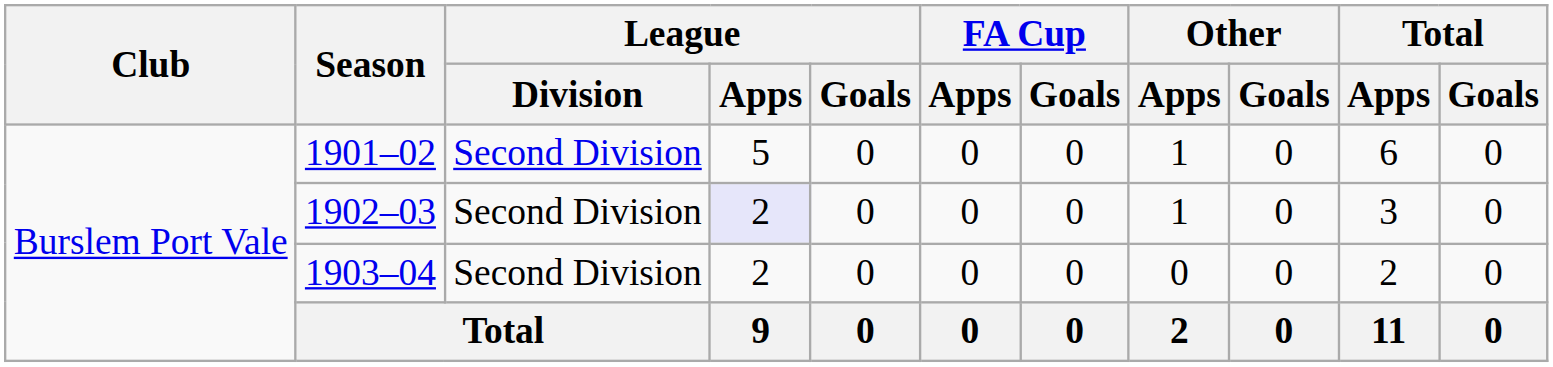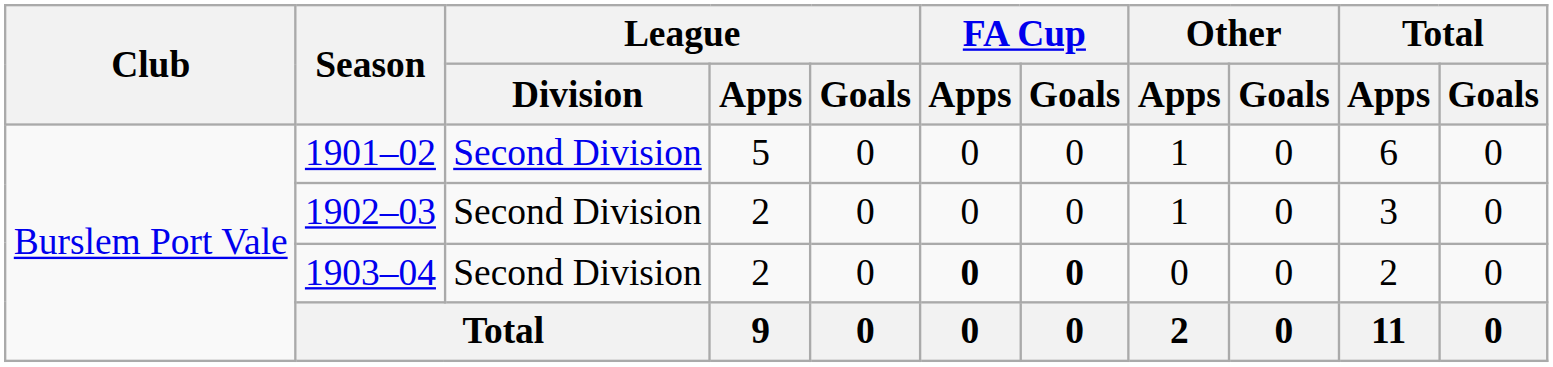(761, 212) lavender background -> (761, 212) no background
(970, 271) normal -> (970, 271) bold
(1075, 271) normal -> (1075, 271) bold
